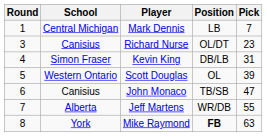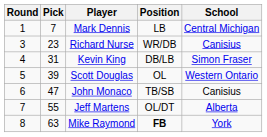columns swapped: (249, 12) <-> (81, 12)
(214, 44) OL/DT -> (160, 44) WR/DB
(214, 108) WR/DB -> (160, 108) OL/DT
